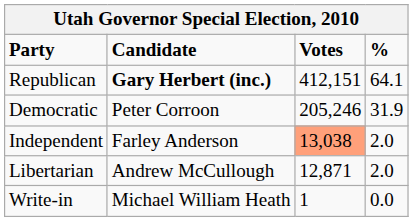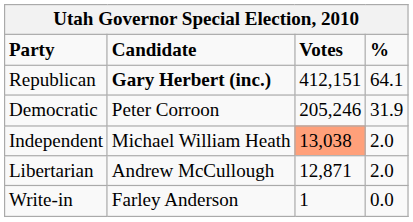(175, 140) Farley Anderson -> (201, 140) Michael William Heath
(201, 200) Michael William Heath -> (175, 200) Farley Anderson
